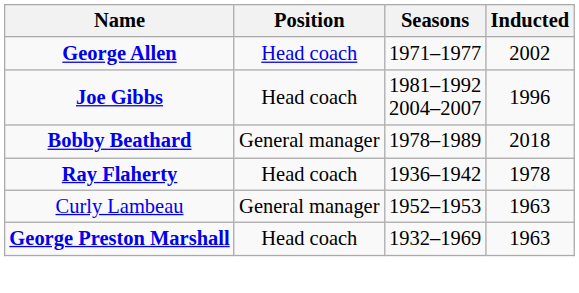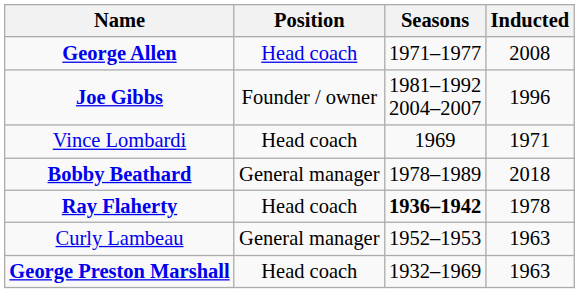(530, 53) 2002 -> (530, 53) 2008
(309, 97) Head coach -> (309, 97) Founder / owner
+ row: (119, 141)
(435, 173) normal -> (435, 206) bold
